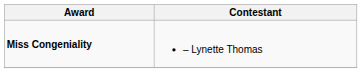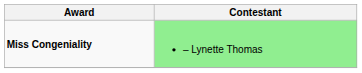(256, 50) no background -> (256, 50) lightgreen background
